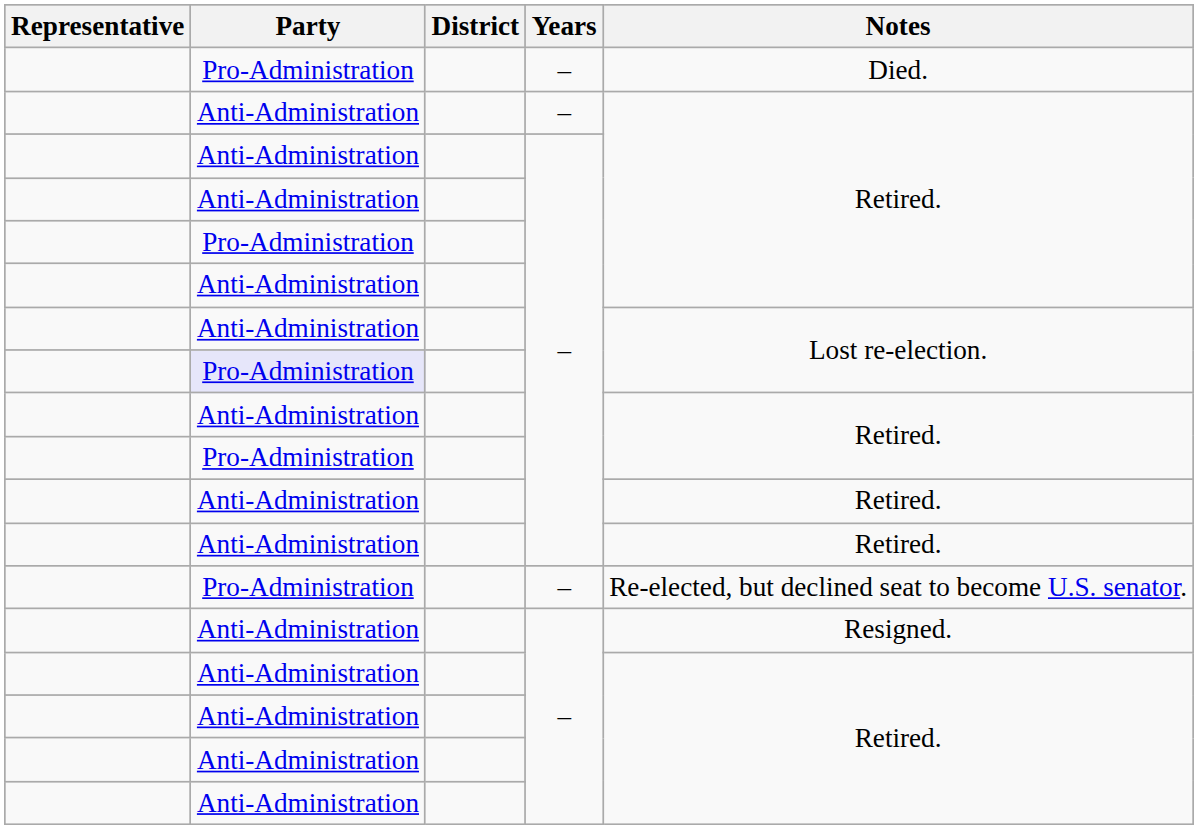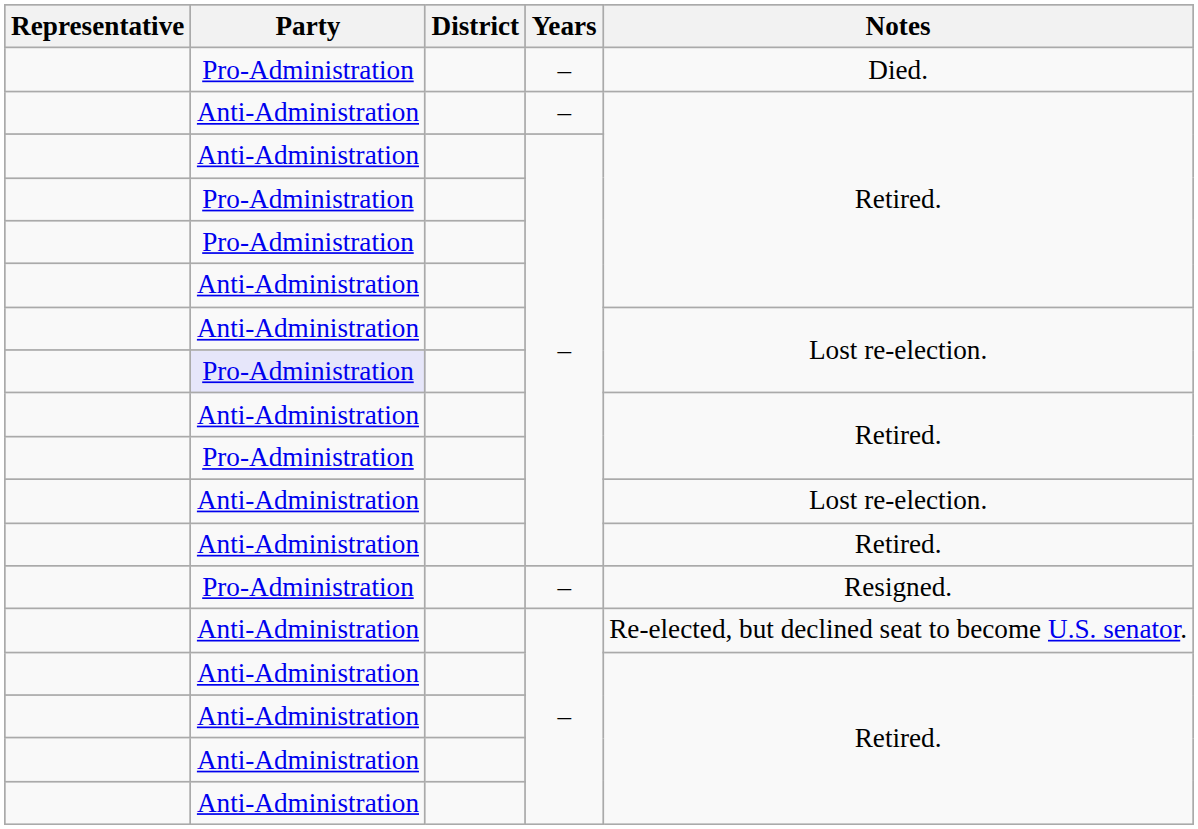(308, 198) Anti-Administration -> (308, 198) Pro-Administration
(898, 500) Retired. -> (898, 500) Lost re-election.
(898, 586) Re-elected, but declined seat to become U.S. senator. -> (898, 586) Resigned.
(898, 629) Resigned. -> (898, 629) Re-elected, but declined seat to become U.S. senator.
